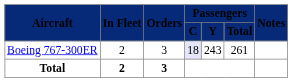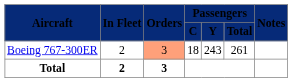(164, 50) no background -> (164, 50) lightsalmon background
(193, 50) lavender background -> (193, 50) no background
